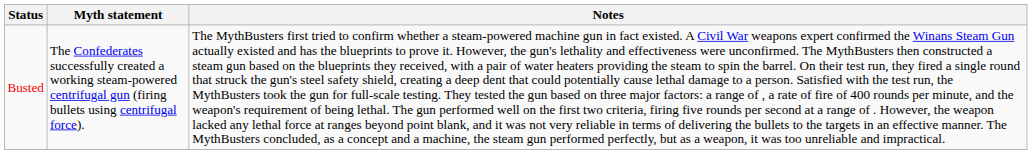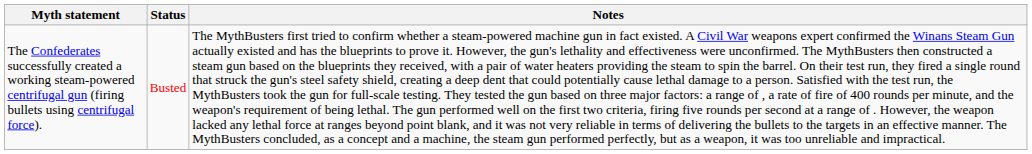columns swapped: (118, 14) <-> (26, 14)
